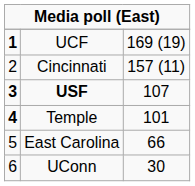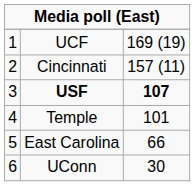(13, 42) bold -> (13, 42) normal
(13, 92) bold -> (13, 92) normal
(156, 92) normal -> (156, 92) bold
(13, 117) bold -> (13, 117) normal
